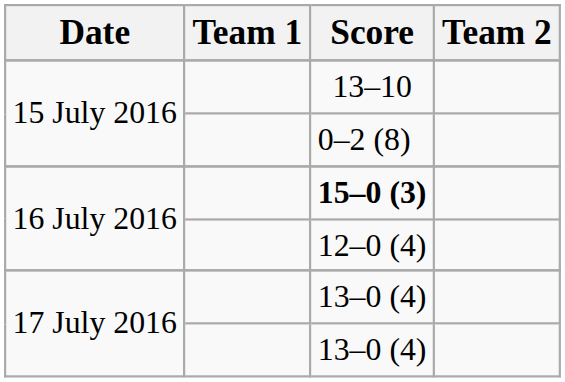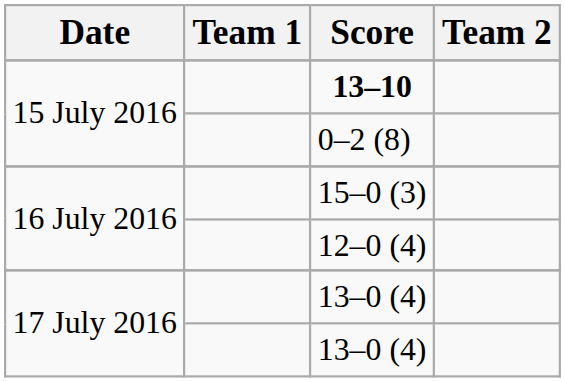(372, 86) normal -> (372, 86) bold
(372, 191) bold -> (372, 191) normal
